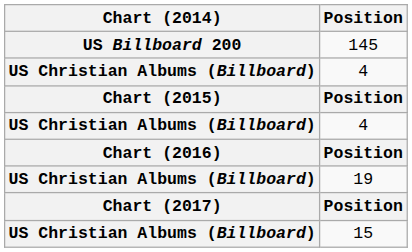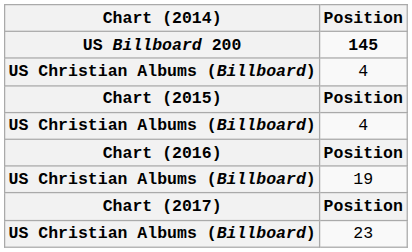(363, 45) normal -> (363, 45) bold
(363, 233) 15 -> (363, 233) 23
